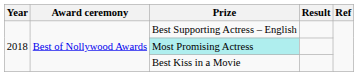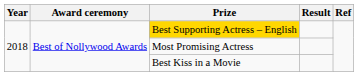(224, 29) no background -> (224, 29) gold background
(203, 46) paleturquoise background -> (203, 46) no background
